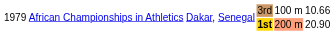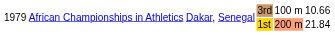(265, 24) bold -> (264, 24) normal
(318, 24) 20.90 -> (318, 24) 21.84
